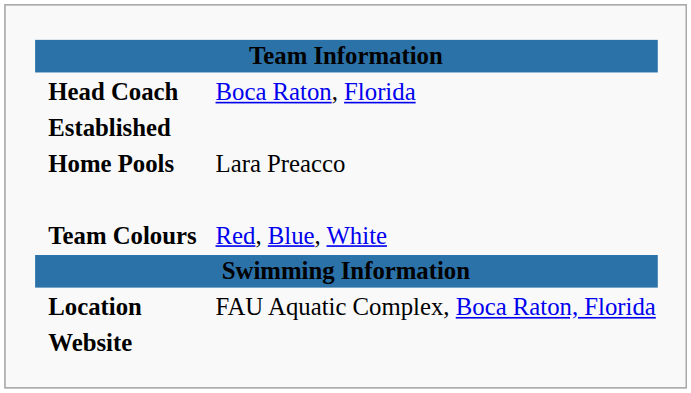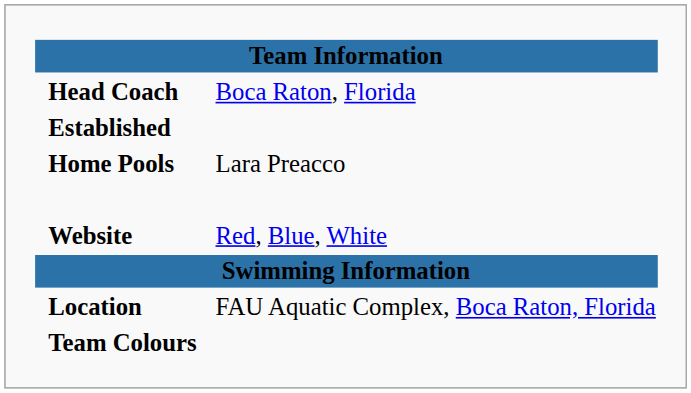(116, 235) Team Colours -> (84, 235) Website
(84, 343) Website -> (116, 343) Team Colours
